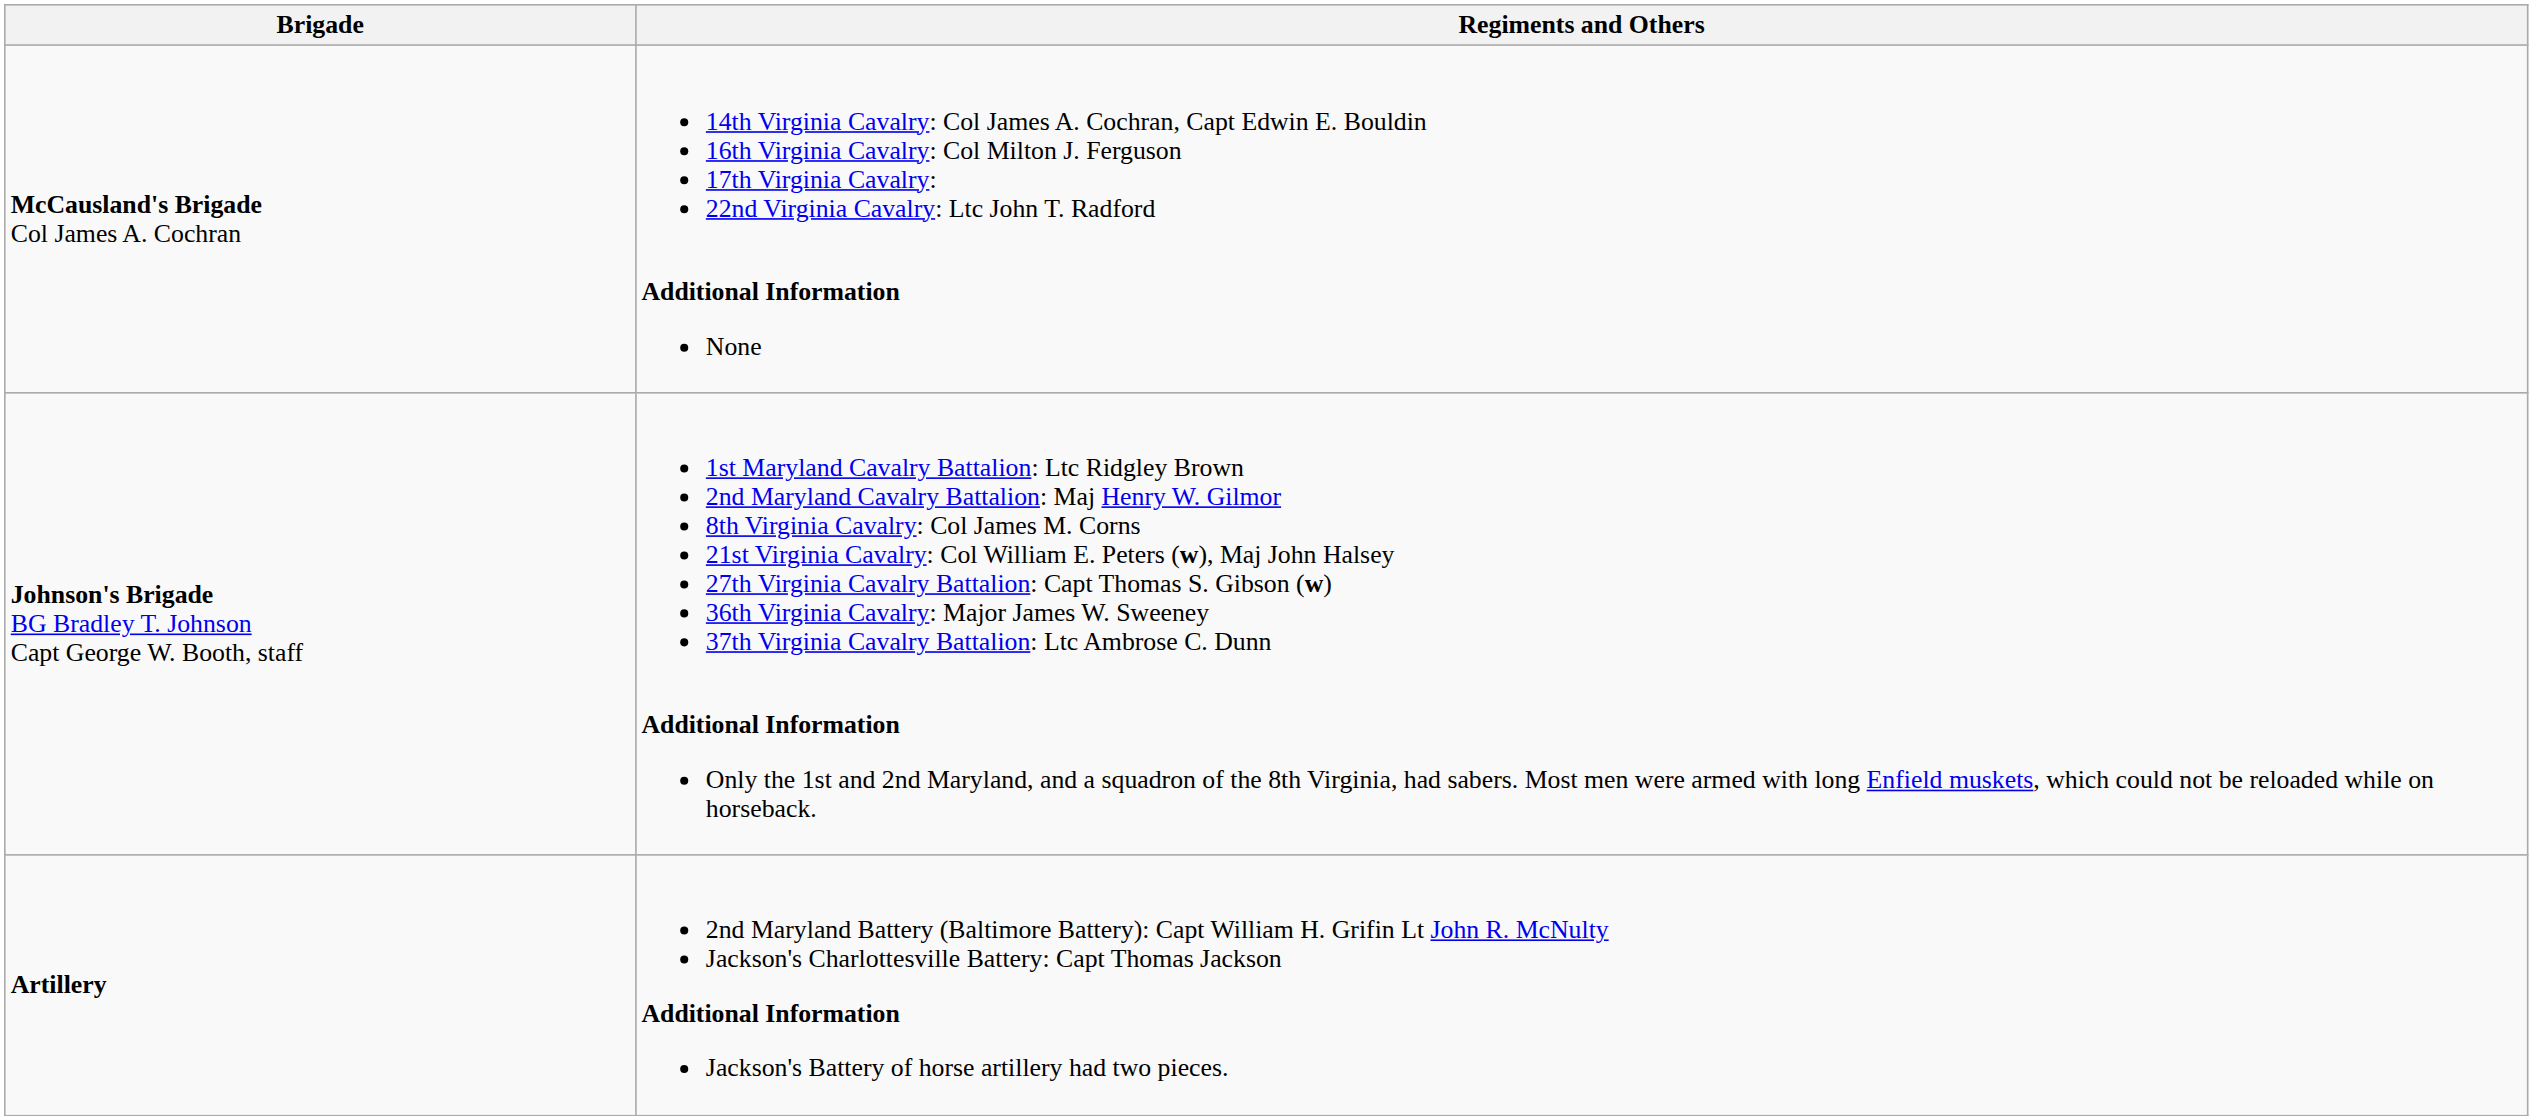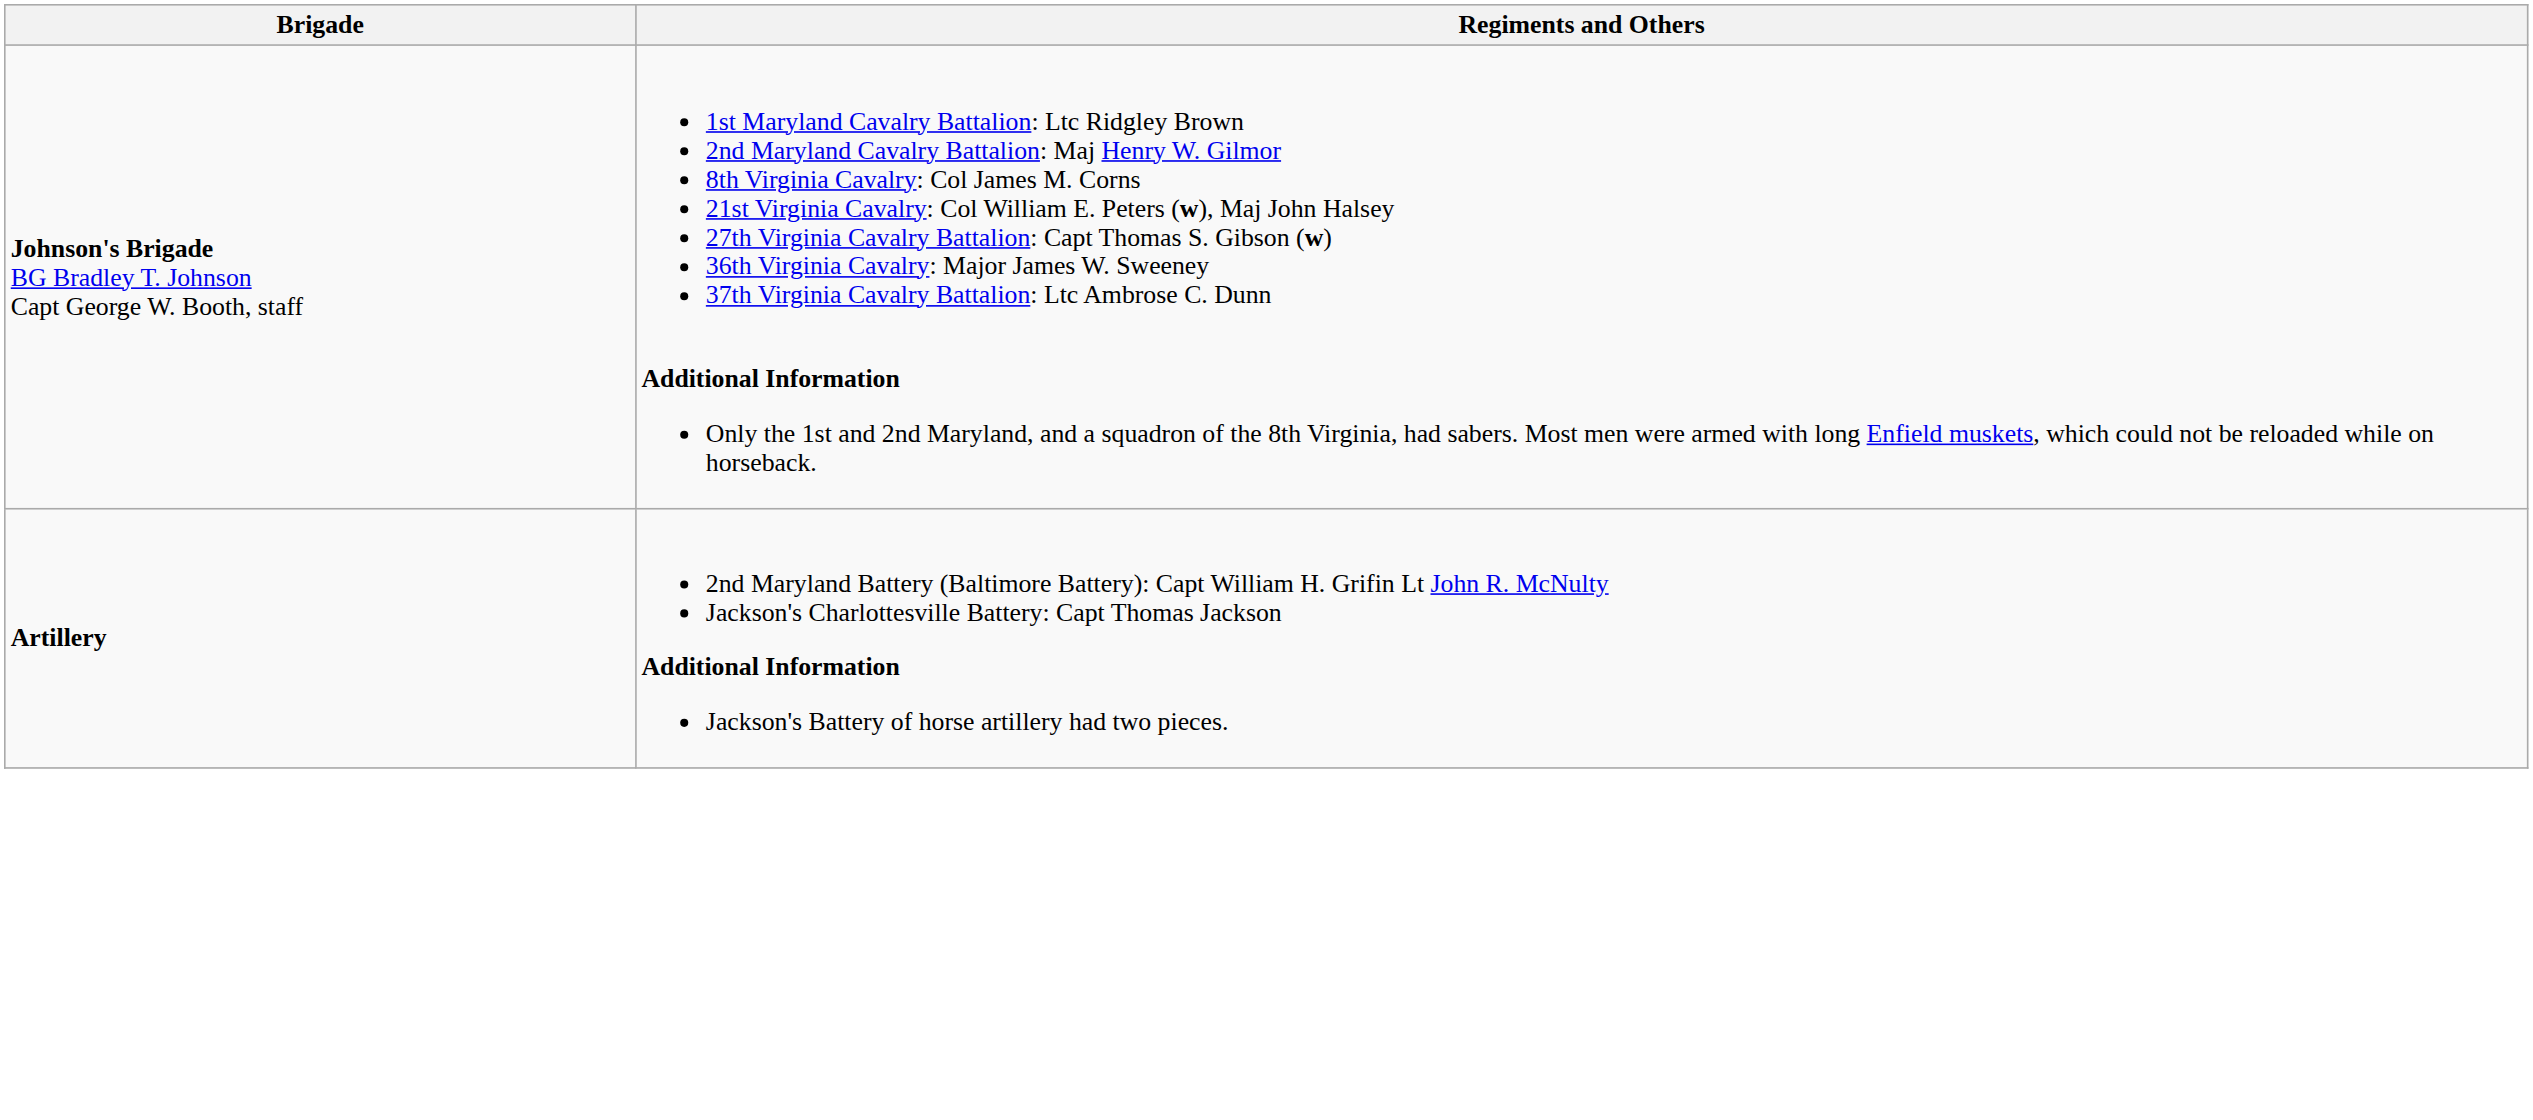- row: (136, 218)
